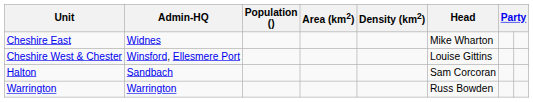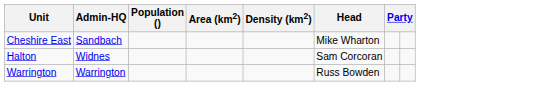(144, 40) Widnes -> (99, 40) Sandbach
- row: (64, 56)
(150, 72) Sandbach -> (93, 56) Widnes
